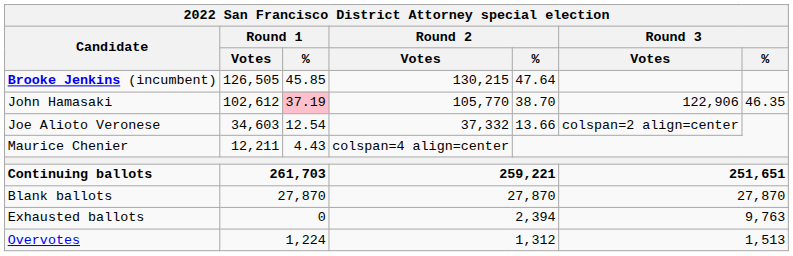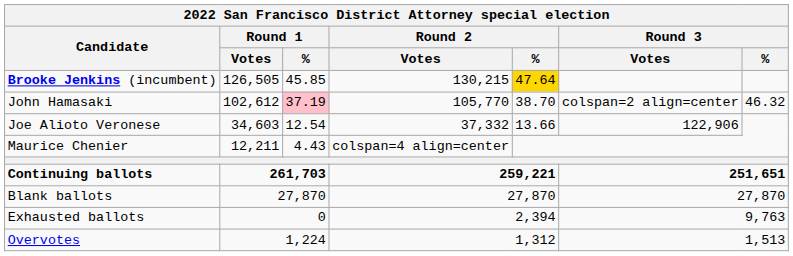(535, 81) no background -> (535, 81) gold background
(711, 103) 122,906 -> (650, 103) colspan=2 align=center
(765, 103) 46.35 -> (765, 103) 46.32
(650, 125) colspan=2 align=center -> (711, 125) 122,906
